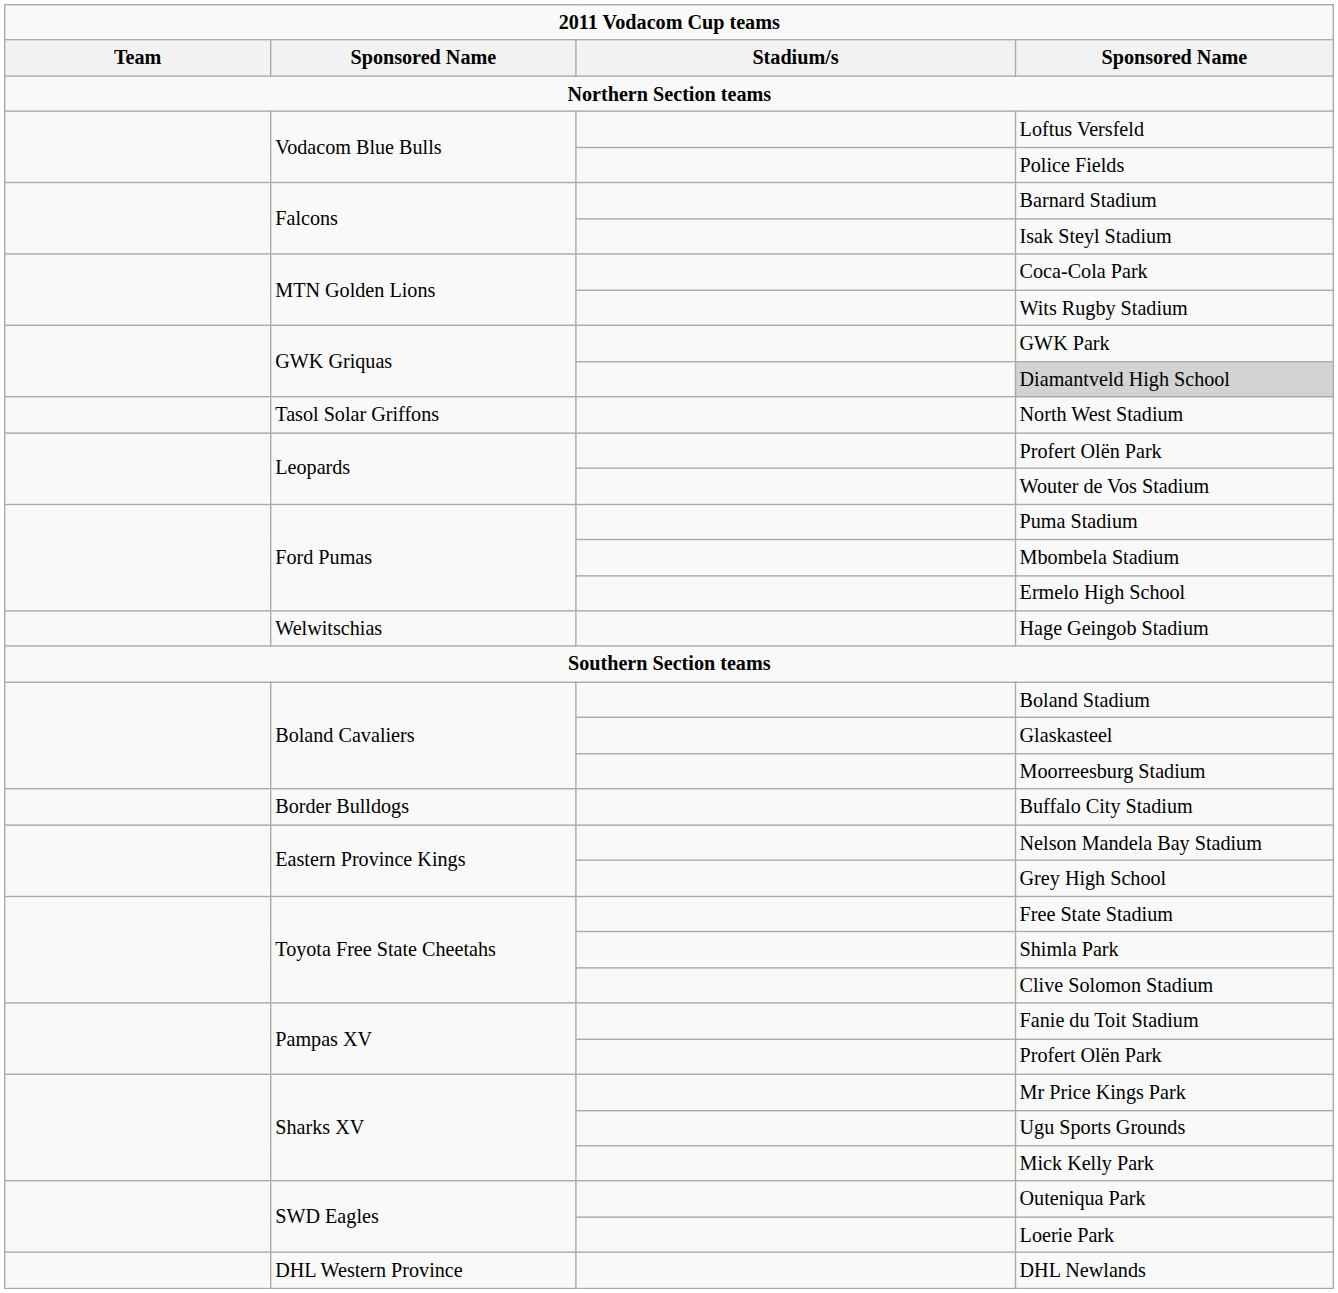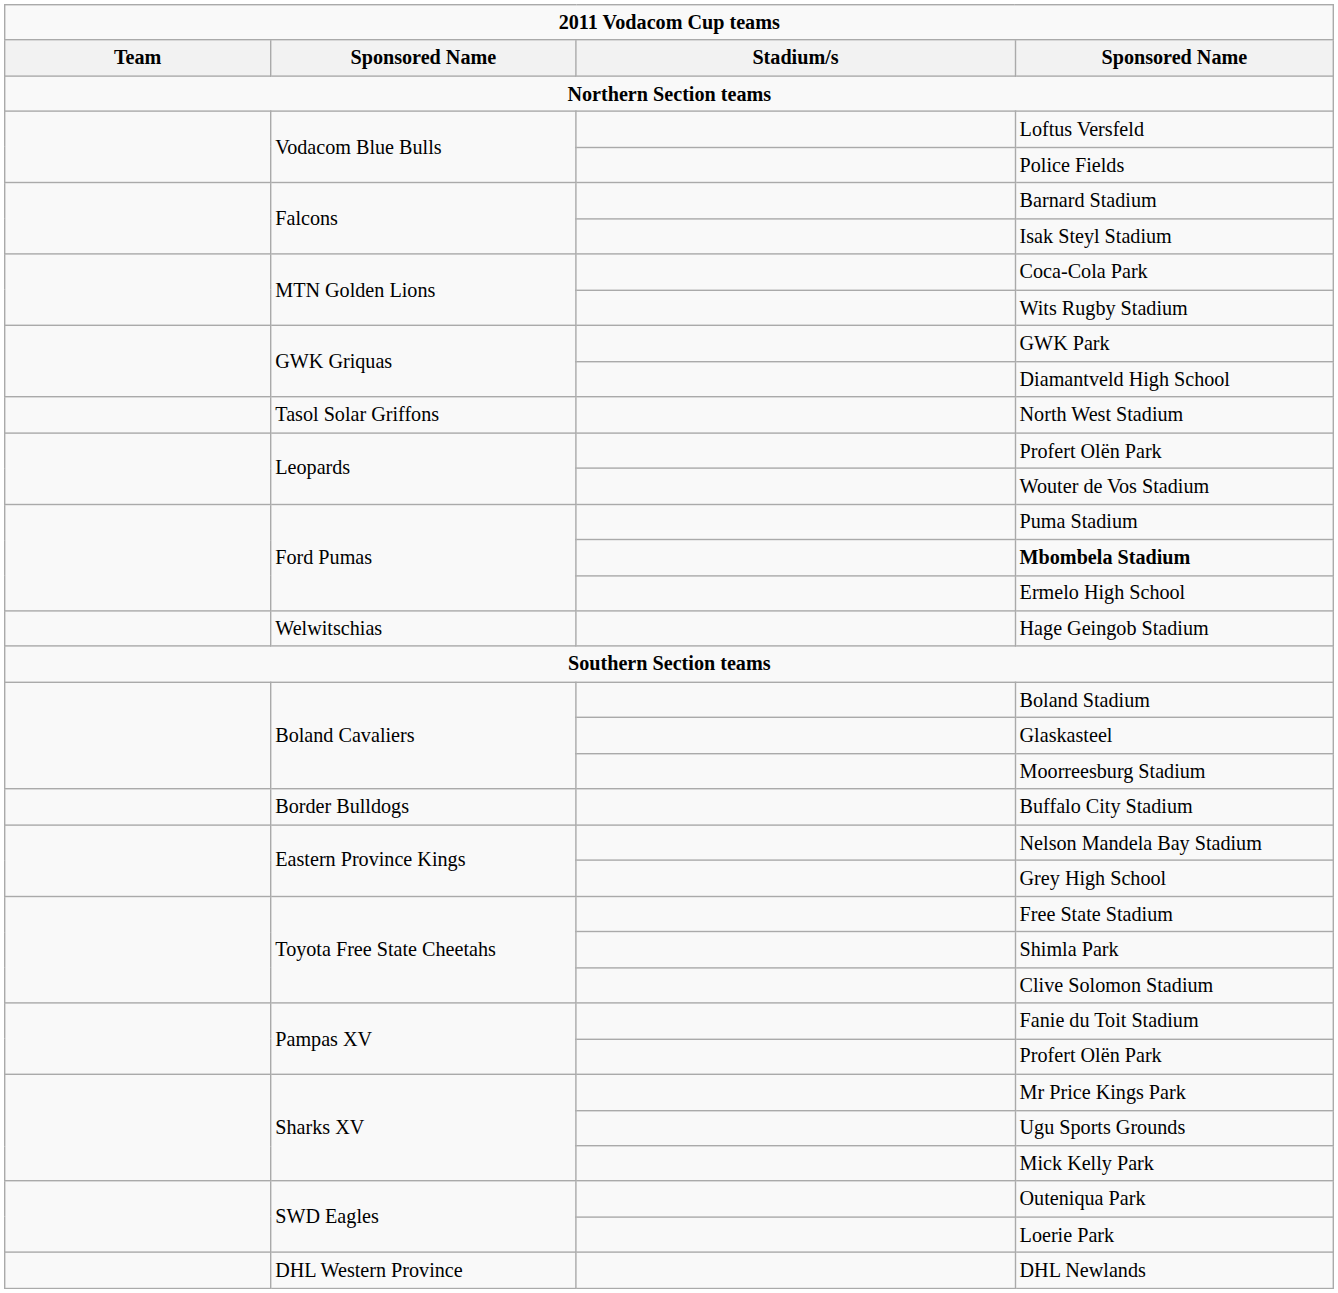(1125, 379) lightgrey background -> (1125, 379) no background
(1099, 557) normal -> (1105, 557) bold
